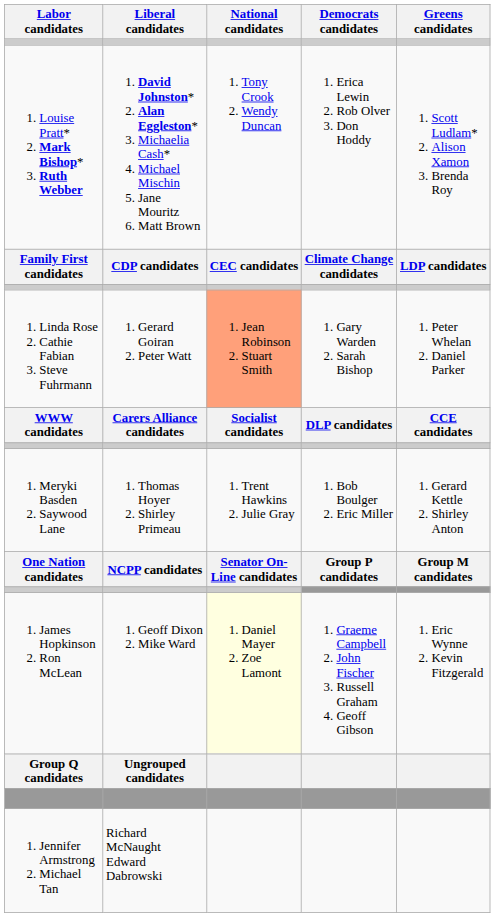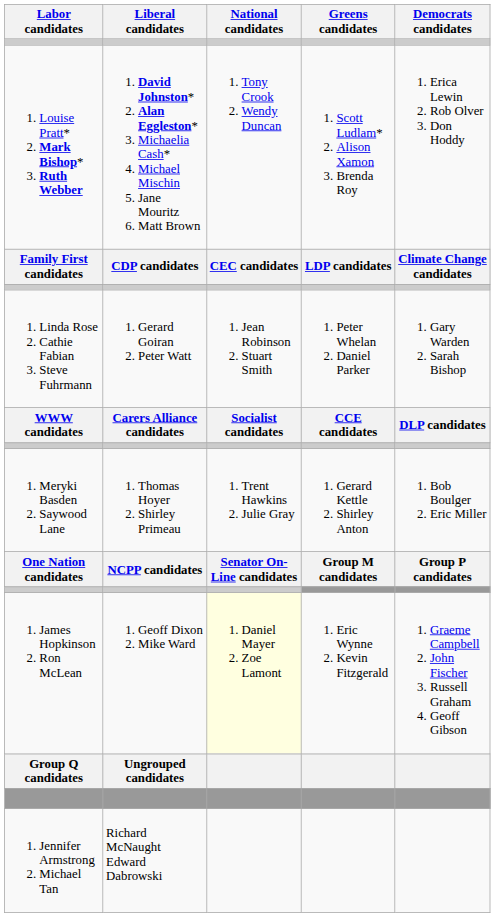columns swapped: (443, 21) <-> (349, 21)
(254, 349) lightsalmon background -> (254, 349) no background
